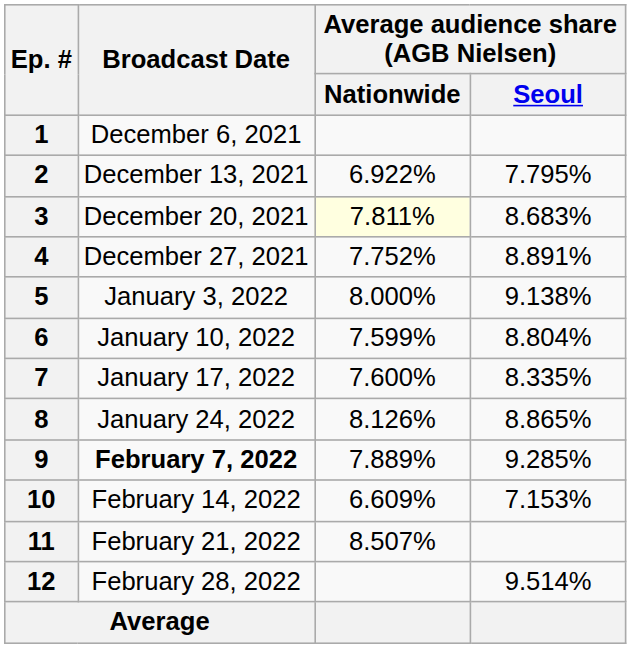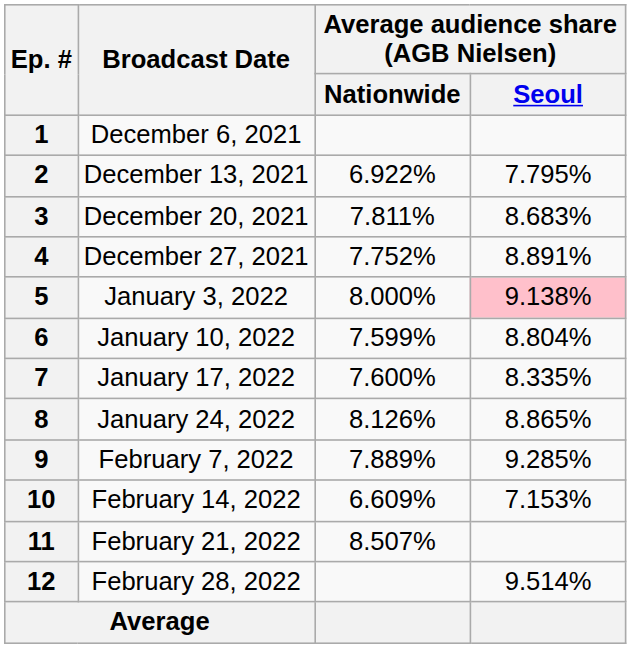(392, 216) lightyellow background -> (392, 216) no background
(548, 297) no background -> (548, 297) pink background
(196, 459) bold -> (196, 459) normal
